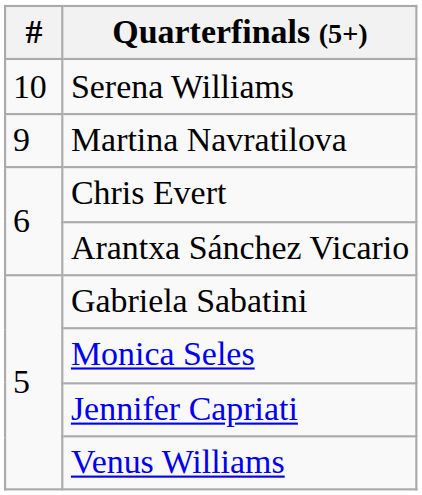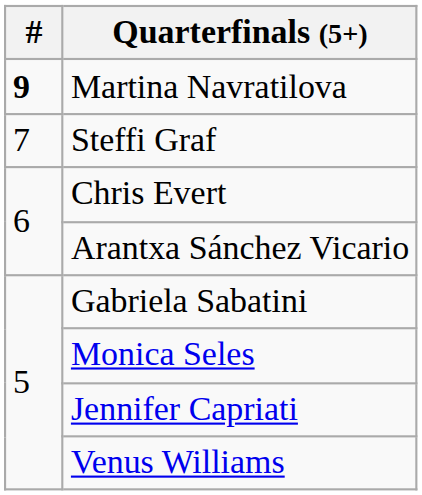- row: (182, 86)
(21, 139) normal -> (21, 86) bold
+ row: (144, 139)
